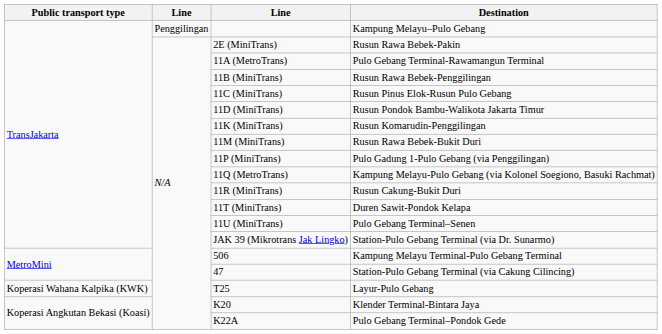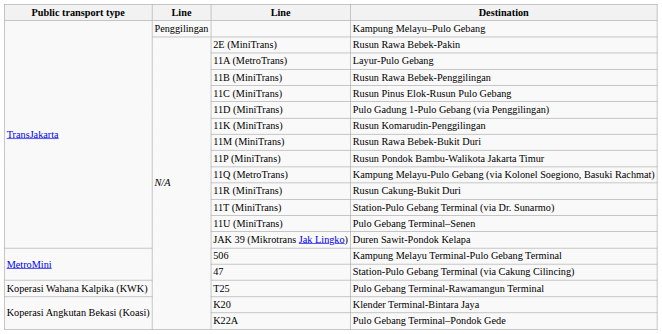(448, 61) Pulo Gebang Terminal-Rawamangun Terminal -> (393, 61) Layur-Pulo Gebang
(448, 110) Rusun Pondok Bambu-Walikota Jakarta Timur -> (451, 110) Pulo Gadung 1-Pulo Gebang (via Penggilingan)
(451, 158) Pulo Gadung 1-Pulo Gebang (via Penggilingan) -> (448, 158) Rusun Pondok Bambu-Walikota Jakarta Timur
(412, 207) Duren Sawit-Pondok Kelapa -> (454, 207) Station-Pulo Gebang Terminal (via Dr. Sunarmo)
(454, 239) Station-Pulo Gebang Terminal (via Dr. Sunarmo) -> (412, 239) Duren Sawit-Pondok Kelapa
(393, 288) Layur-Pulo Gebang -> (448, 288) Pulo Gebang Terminal-Rawamangun Terminal
